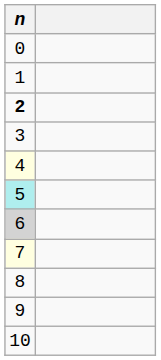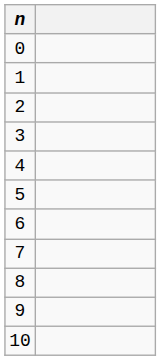(20, 107) bold -> (20, 107) normal
(20, 166) lightyellow background -> (20, 166) no background
(20, 195) paleturquoise background -> (20, 195) no background
(20, 224) lightgrey background -> (20, 224) no background
(20, 253) lightyellow background -> (20, 253) no background
